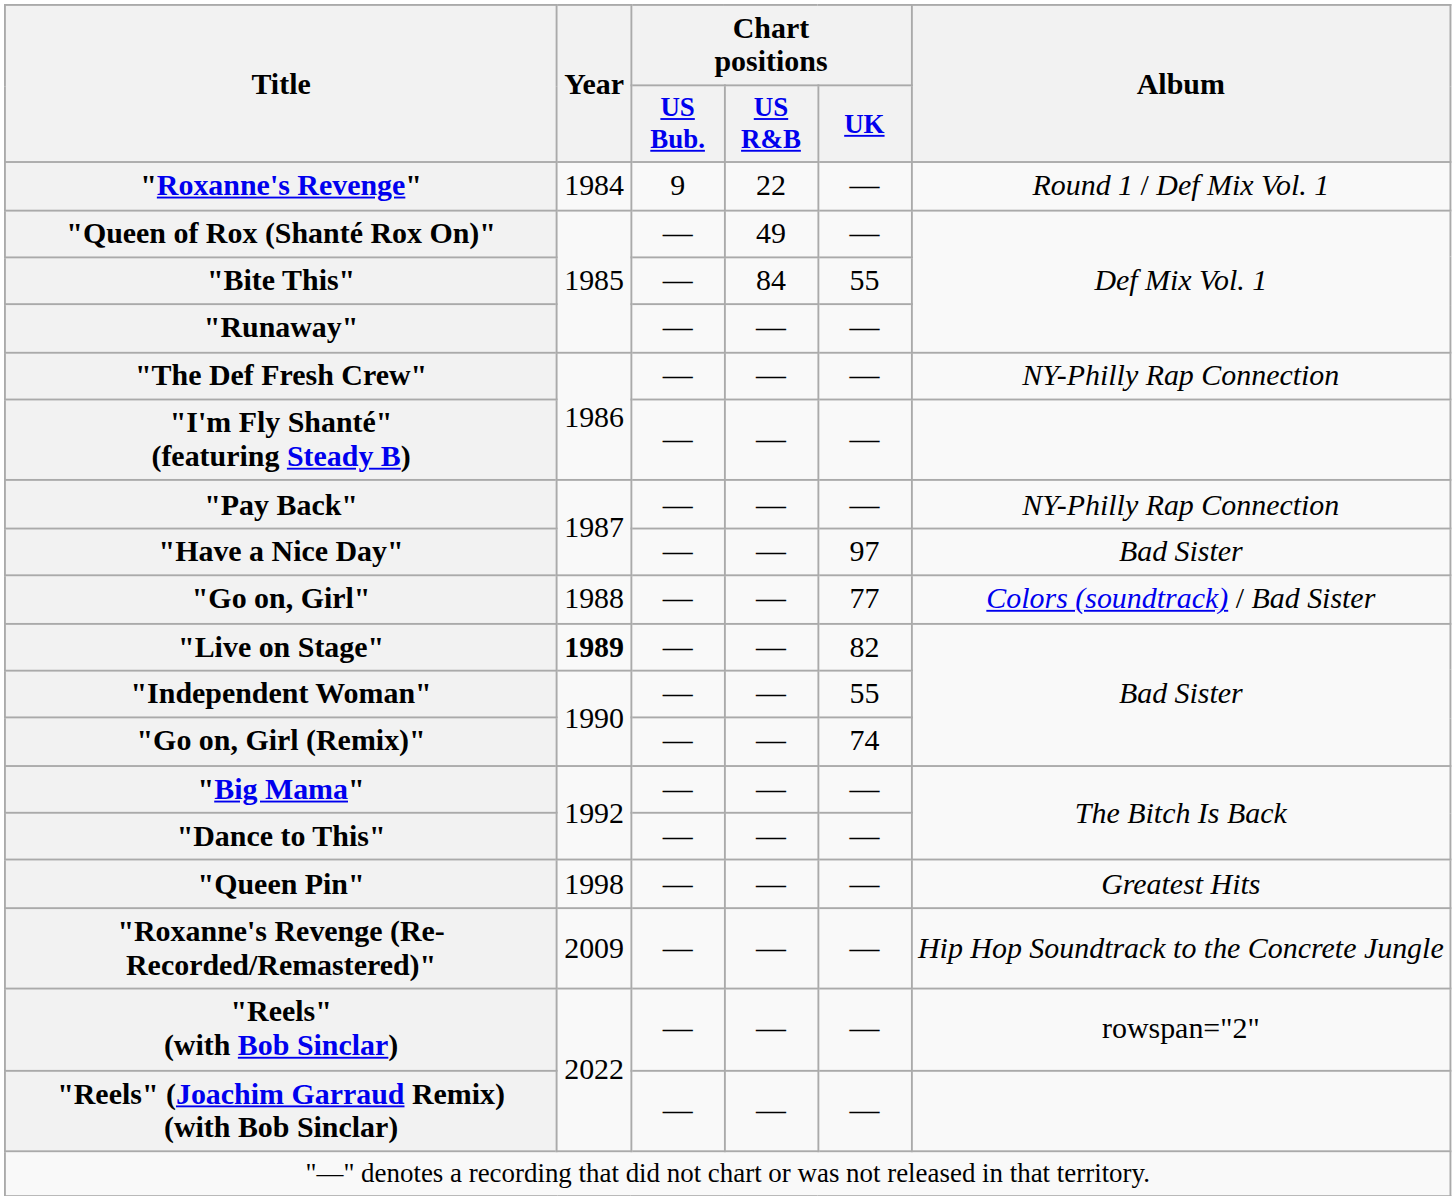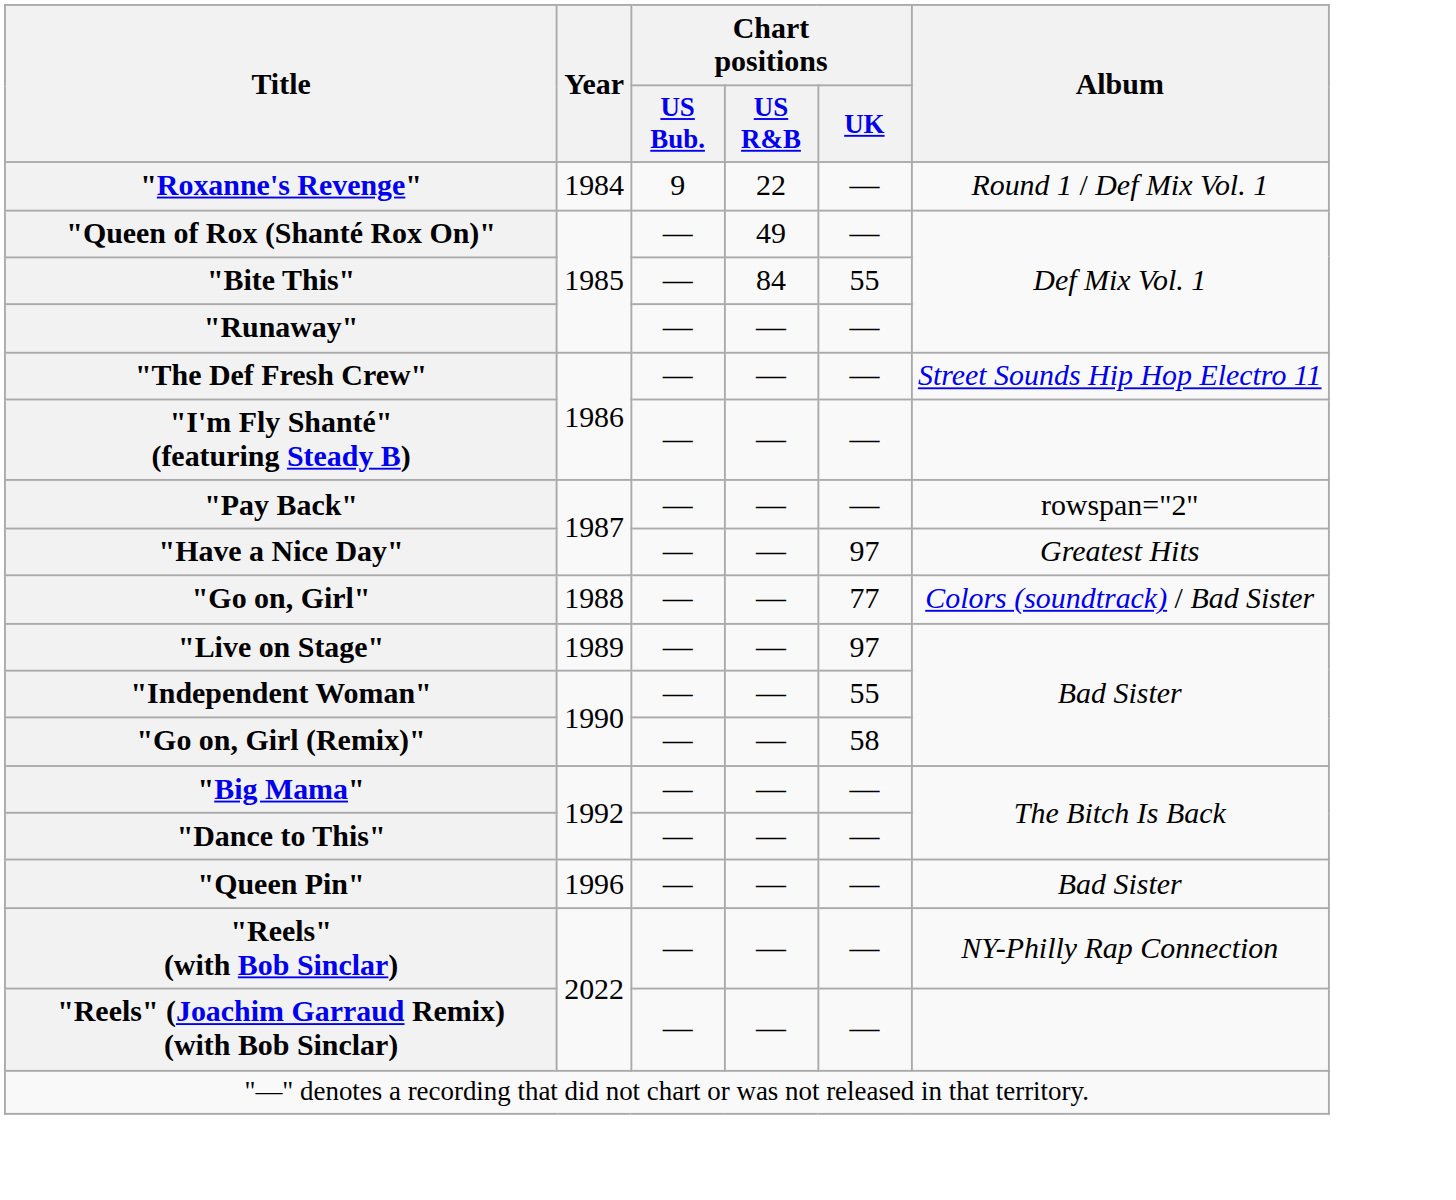(1181, 375) NY-Philly Rap Connection -> (1120, 375) Street Sounds Hip Hop Electro 11
(1181, 503) NY-Philly Rap Connection -> (1120, 503) rowspan="2"
(1181, 551) Bad Sister -> (1120, 551) Greatest Hits
(594, 646) bold -> (594, 646) normal
(864, 646) 82 -> (864, 646) 97
(864, 741) 74 -> (864, 741) 58
(594, 883) 1998 -> (594, 883) 1996
(1181, 883) Greatest Hits -> (1120, 883) Bad Sister
- row: (281, 947)
(1181, 1028) rowspan="2" -> (1120, 947) NY-Philly Rap Connection
